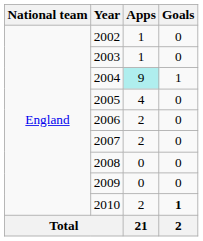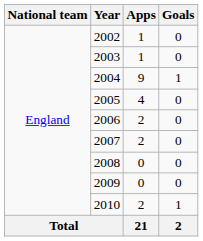(141, 78) paleturquoise background -> (141, 78) no background
(178, 204) bold -> (178, 204) normal
